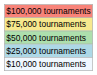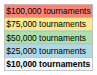(46, 64) normal -> (48, 64) bold
